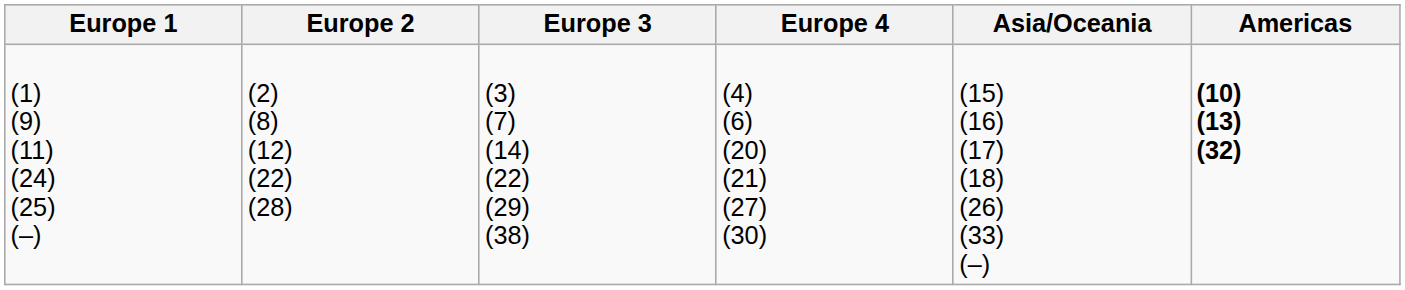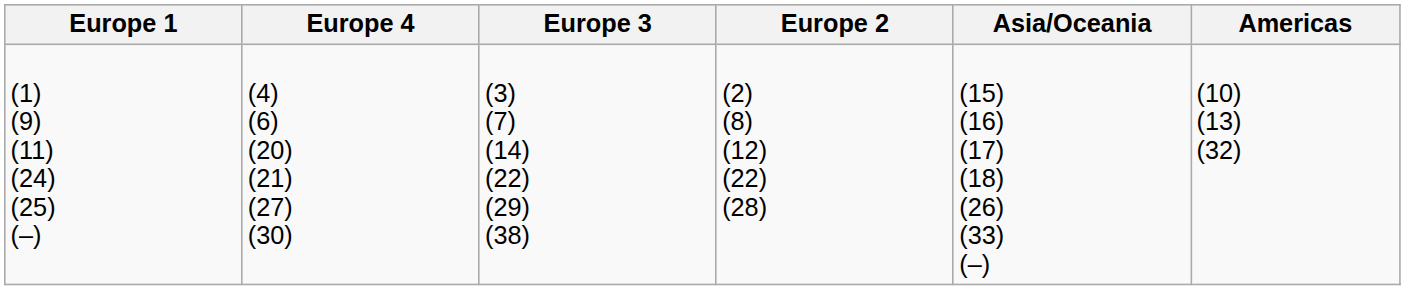columns swapped: (361, 24) <-> (835, 24)
(1219, 121) bold -> (1219, 121) normal
